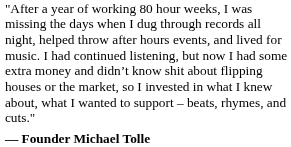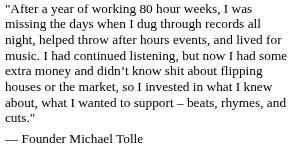(78, 139) bold -> (74, 139) normal
